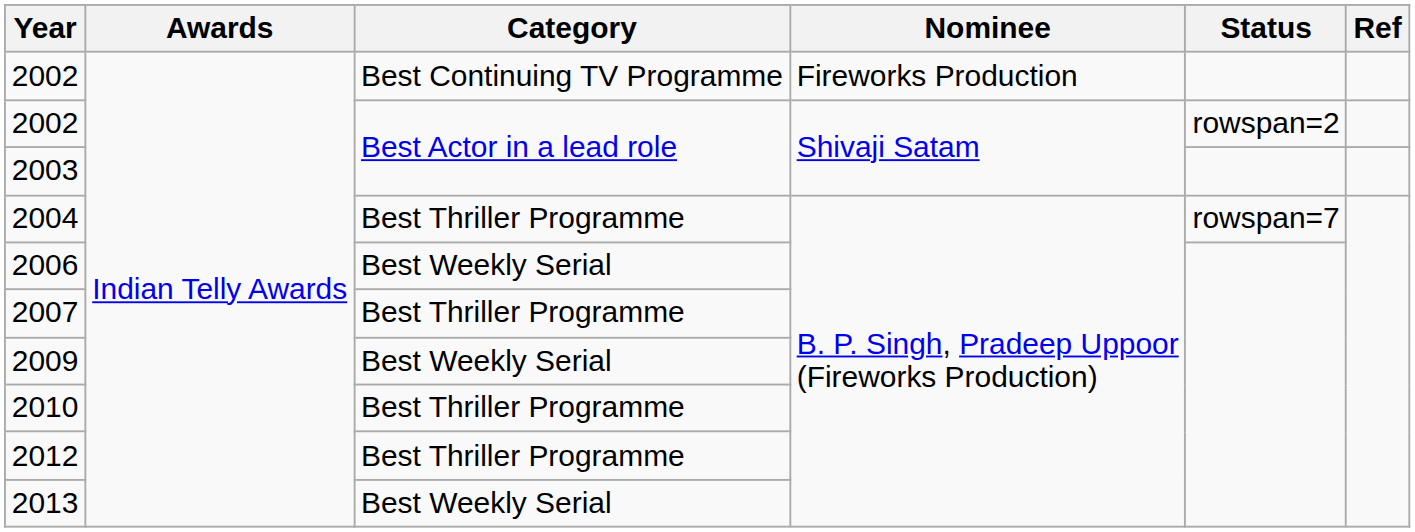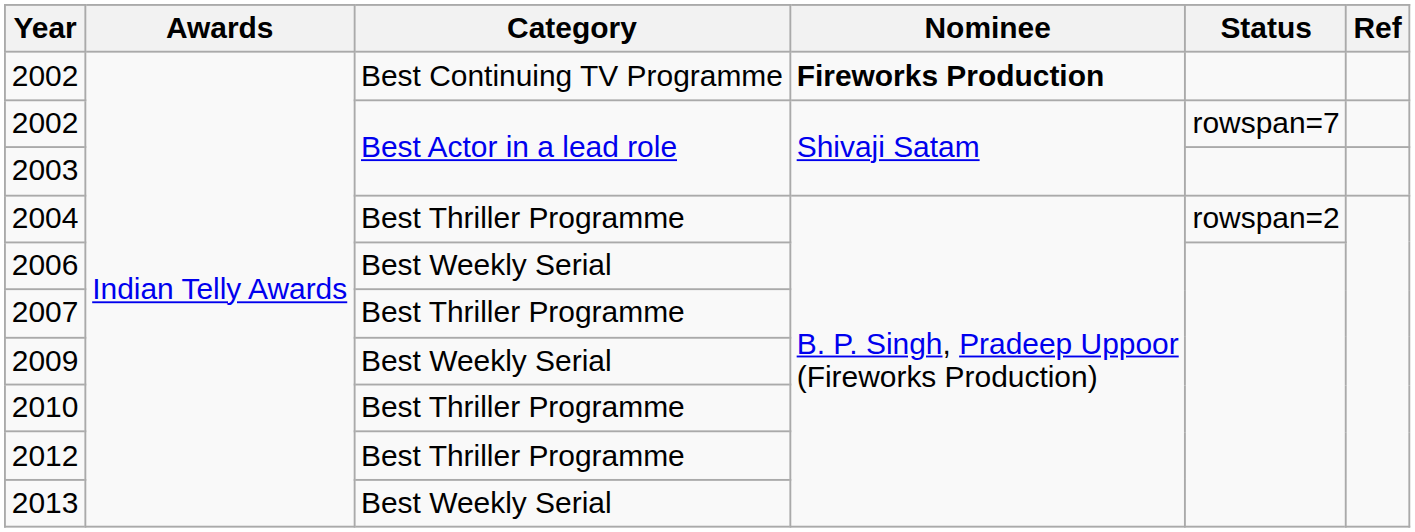(937, 75) normal -> (950, 75) bold
(1266, 123) rowspan=2 -> (1266, 123) rowspan=7
(1266, 218) rowspan=7 -> (1266, 218) rowspan=2
